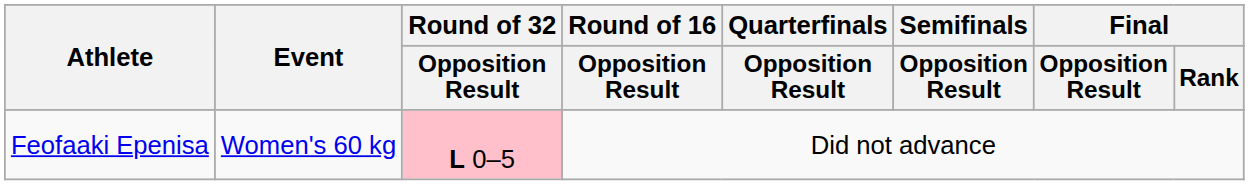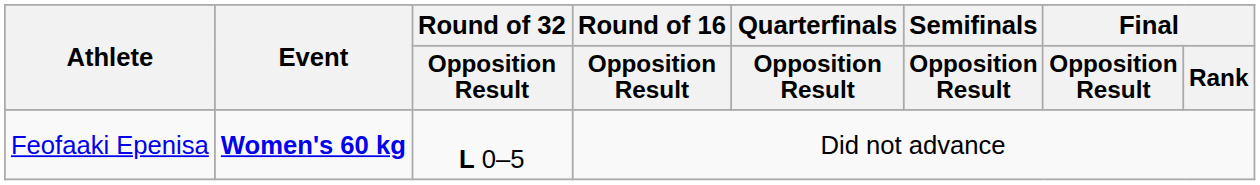(308, 145) normal -> (313, 145) bold
(482, 159) pink background -> (492, 159) no background
